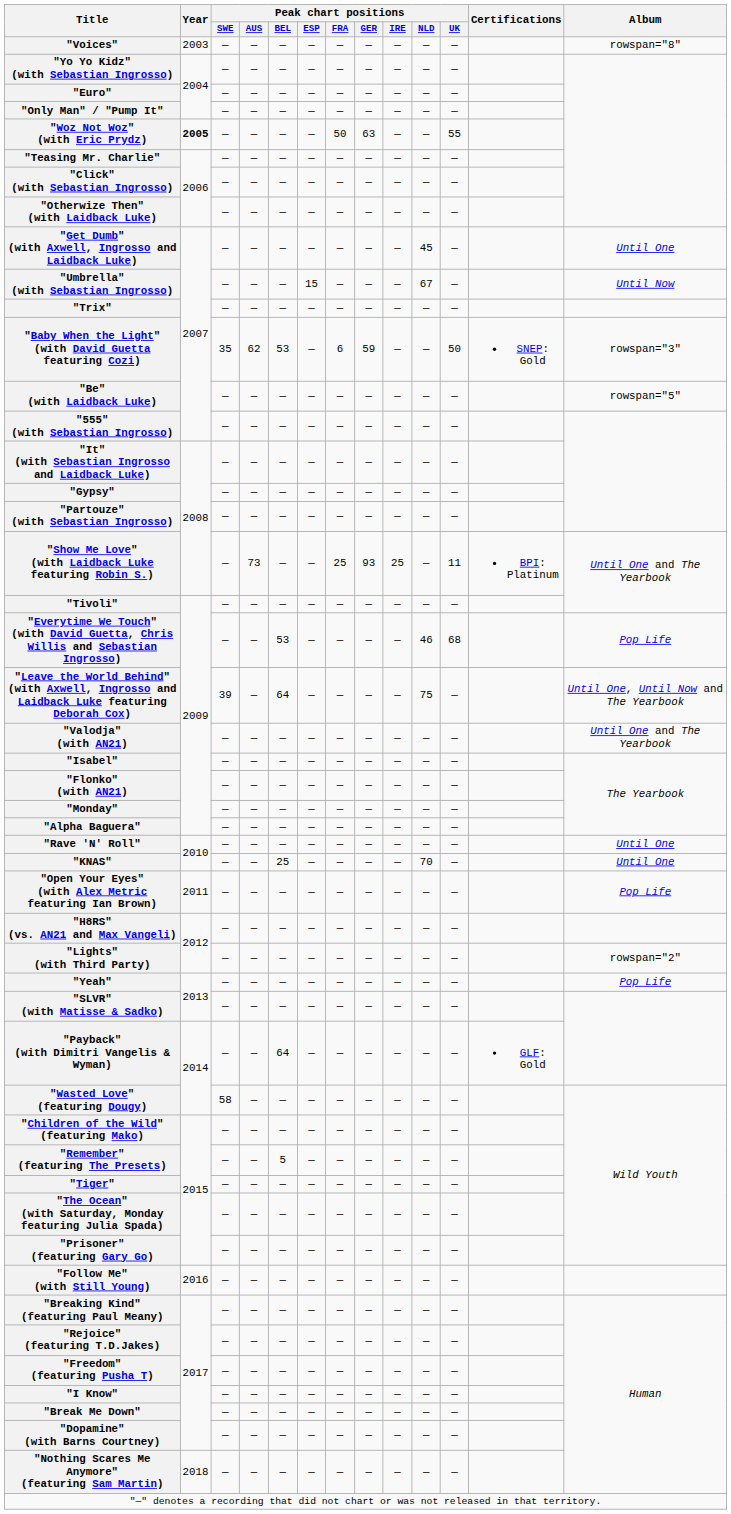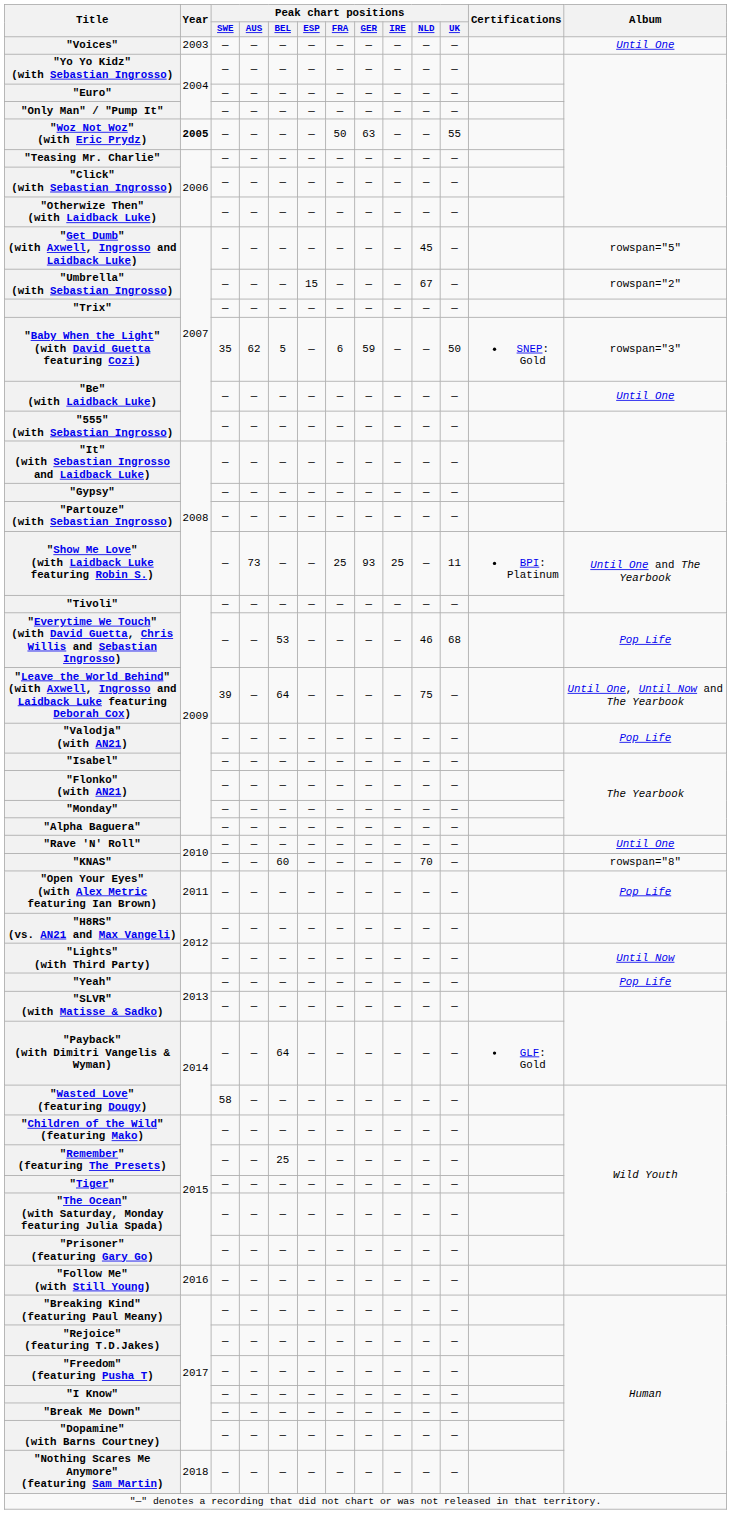(645, 45) rowspan="8" -> (645, 45) Until One
(645, 248) Until One -> (645, 248) rowspan="5"
(645, 284) Until Now -> (645, 284) rowspan="2"
(283, 349) 53 -> (283, 349) 5
(645, 396) rowspan="5" -> (645, 396) Until One
(645, 738) Until One and The Yearbook -> (645, 738) Pop Life
(283, 862) 25 -> (283, 862) 60
(645, 862) Until One -> (645, 862) rowspan="8"
(645, 958) rowspan="2" -> (645, 958) Until Now
(283, 1160) 5 -> (283, 1160) 25
